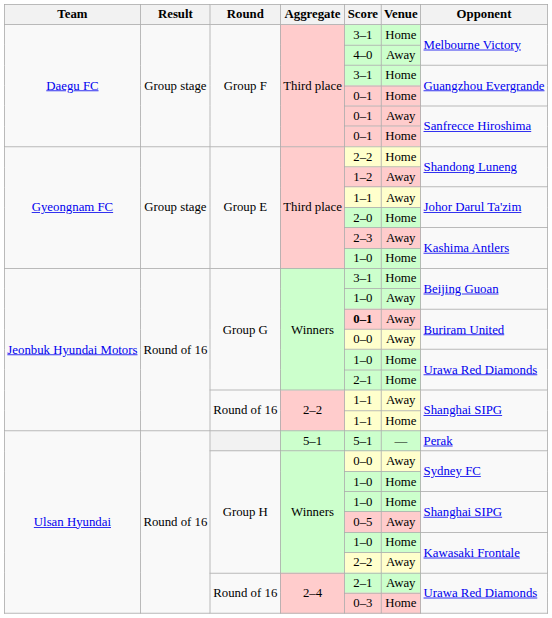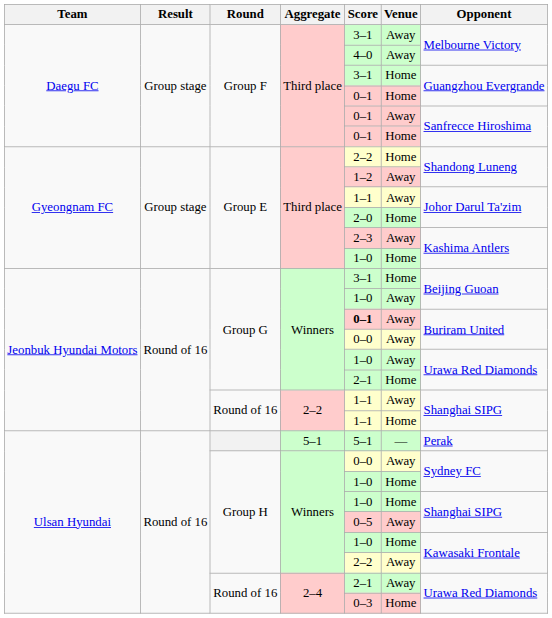(401, 34) Home -> (401, 34) Away
(401, 359) Home -> (401, 359) Away
